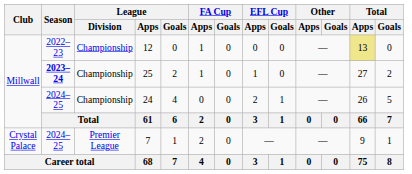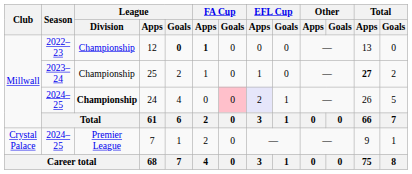(175, 47) normal -> (179, 47) bold
(201, 47) normal -> (206, 47) bold
(362, 47) khaki background -> (367, 47) no background
(58, 73) bold -> (58, 73) normal
(362, 73) normal -> (367, 73) bold
(105, 100) normal -> (107, 100) bold
(228, 100) no background -> (233, 100) pink background
(255, 100) no background -> (259, 100) lavender background
